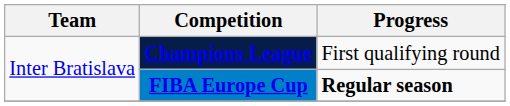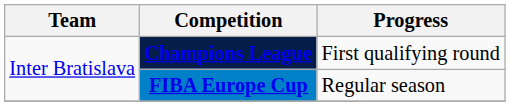(387, 85) bold -> (383, 85) normal
